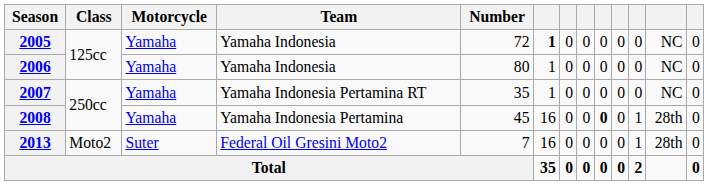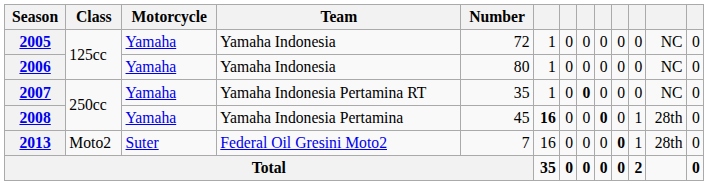(552, 42) bold -> (552, 42) normal
(586, 92) normal -> (586, 92) bold
(548, 117) normal -> (548, 117) bold
(621, 143) normal -> (621, 143) bold
